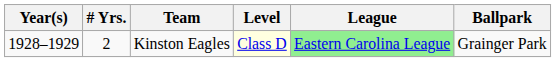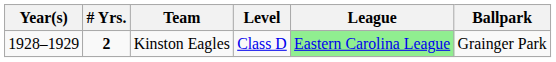(107, 43) normal -> (107, 43) bold
(262, 43) lightyellow background -> (262, 43) no background
